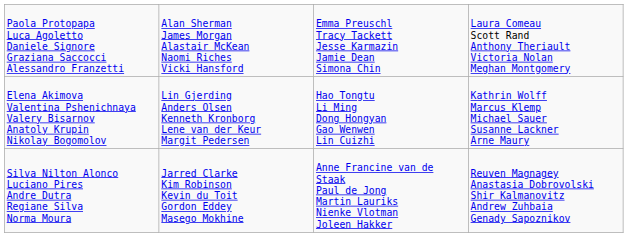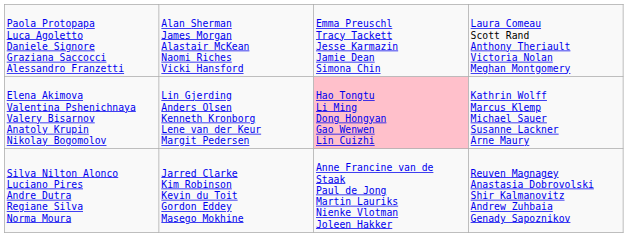(351, 118) no background -> (351, 118) pink background
